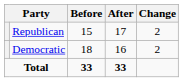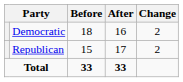rows swapped: (38, 31) <-> (39, 49)
